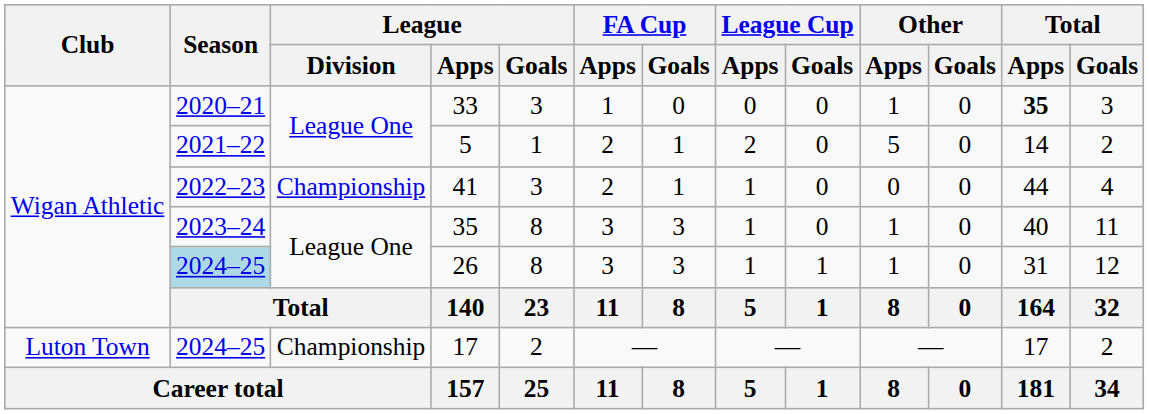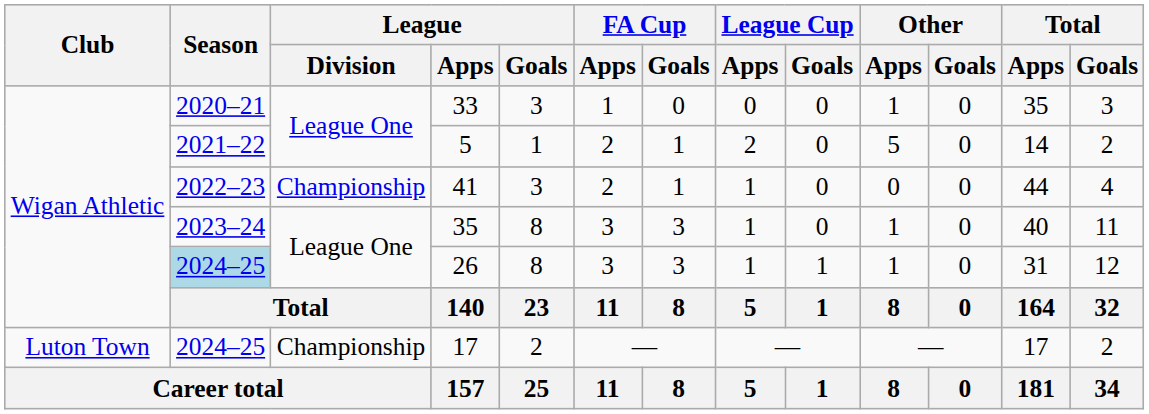(1036, 105) bold -> (1036, 105) normal
